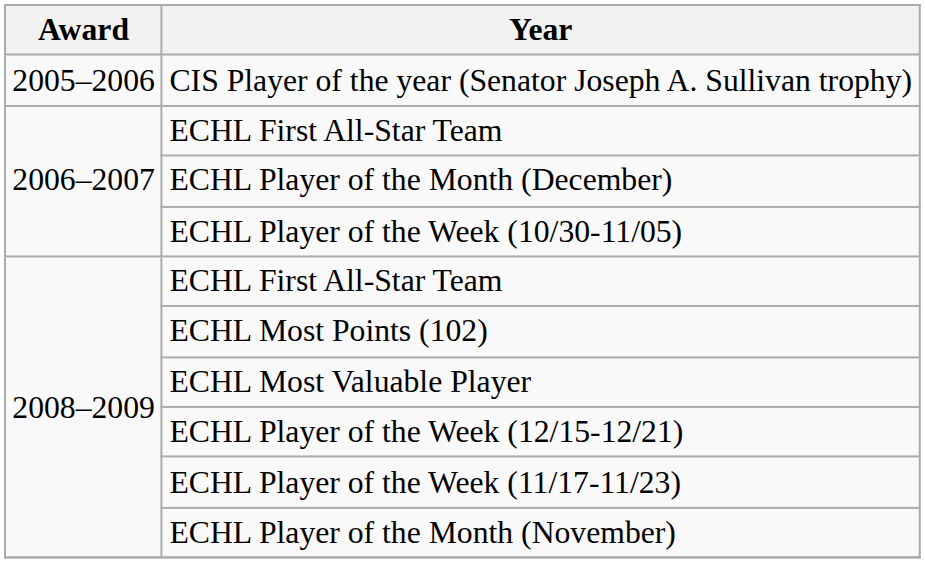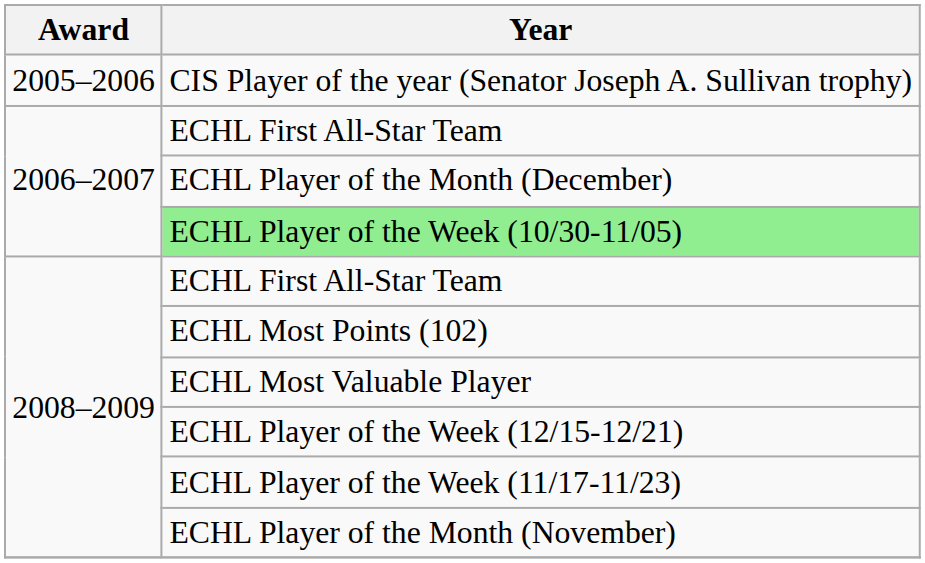(426, 230) no background -> (426, 230) lightgreen background
